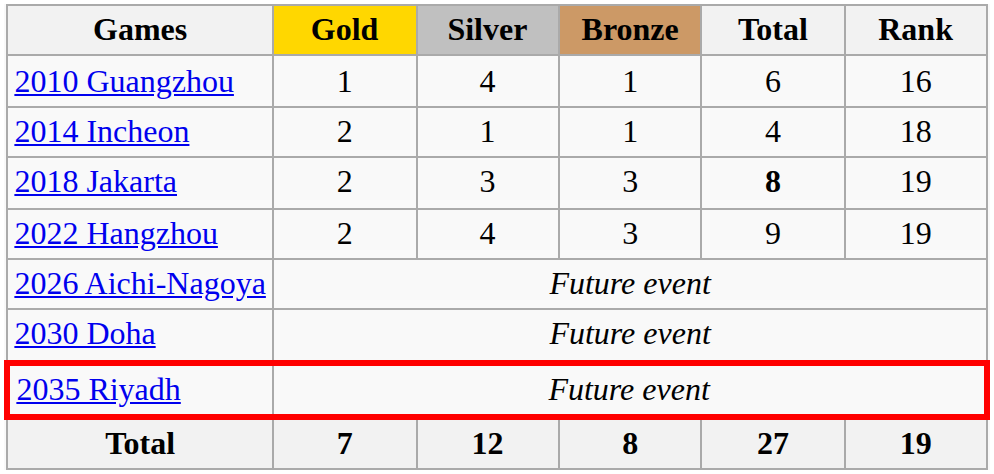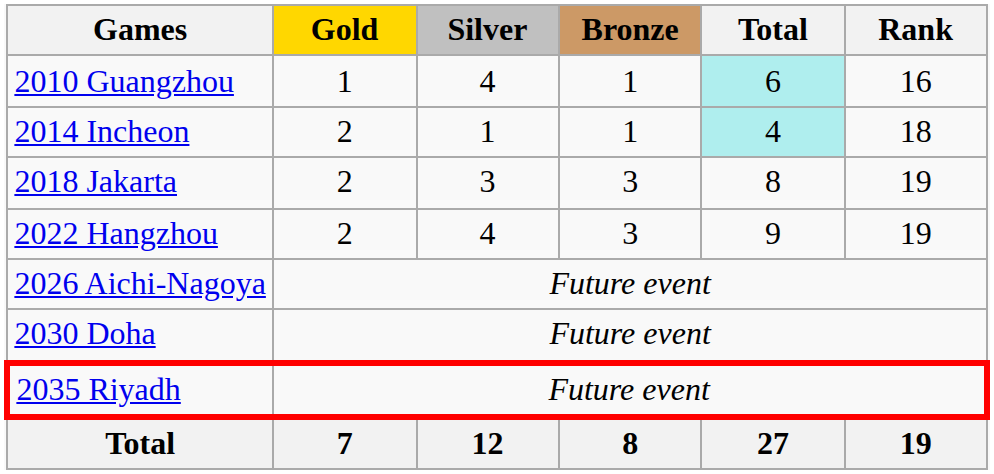(773, 80) no background -> (773, 80) paleturquoise background
(773, 131) no background -> (773, 131) paleturquoise background
(773, 182) bold -> (773, 182) normal
